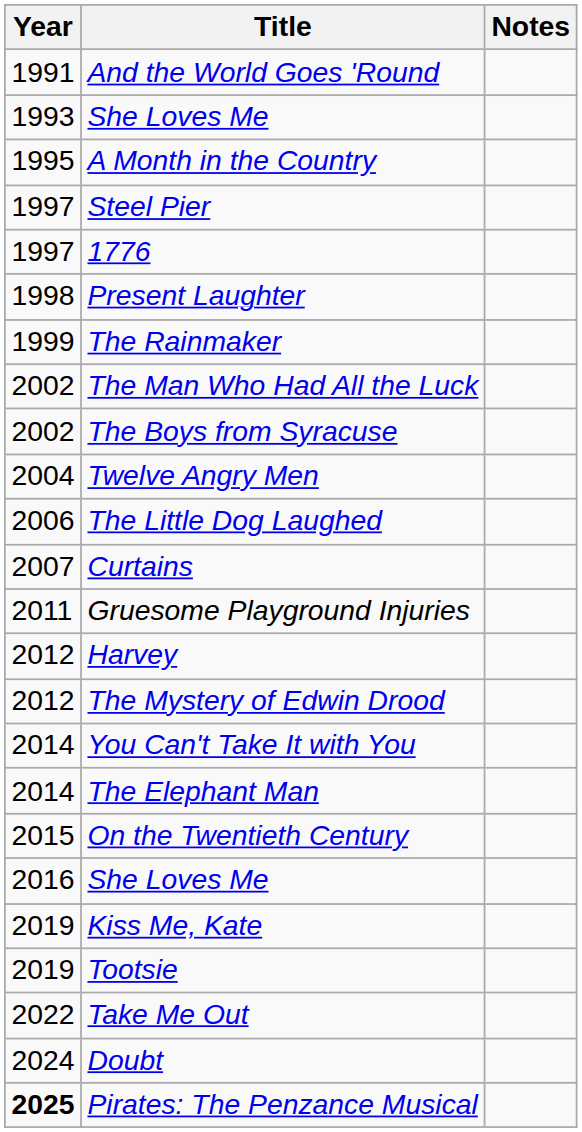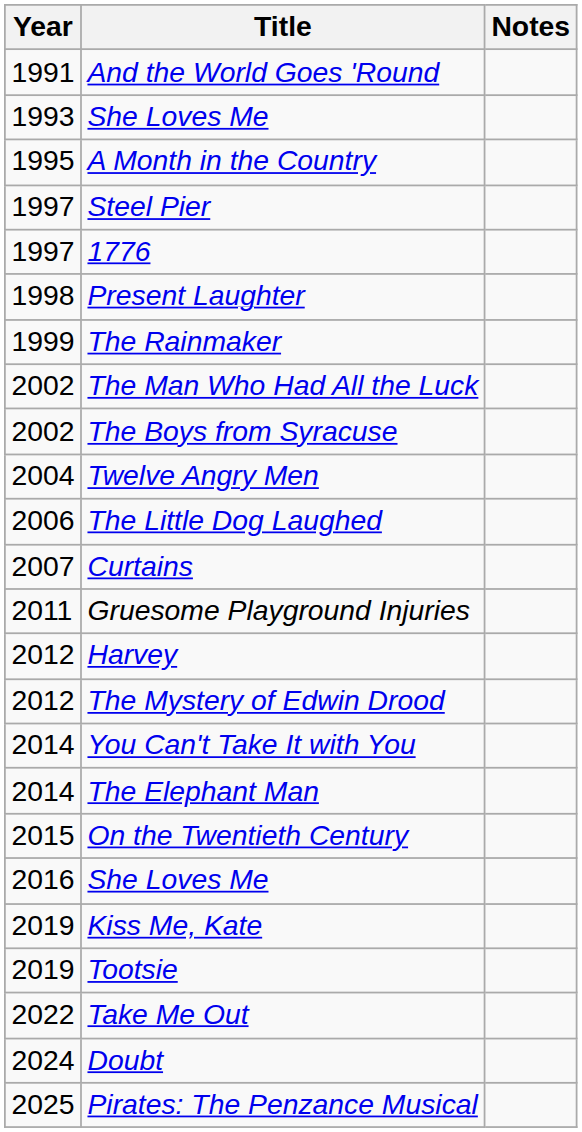(43, 1104) bold -> (43, 1104) normal
